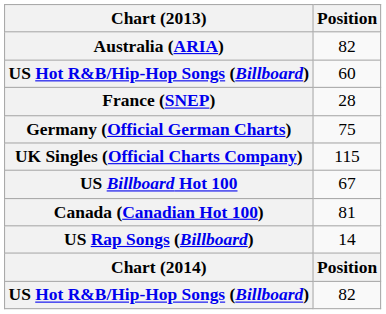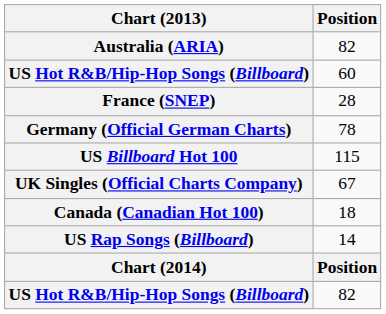(347, 128) 75 -> (347, 128) 78
(159, 156) UK Singles (Official Charts Company) -> (159, 156) US Billboard Hot 100
(159, 184) US Billboard Hot 100 -> (159, 184) UK Singles (Official Charts Company)
(347, 211) 81 -> (347, 211) 18
